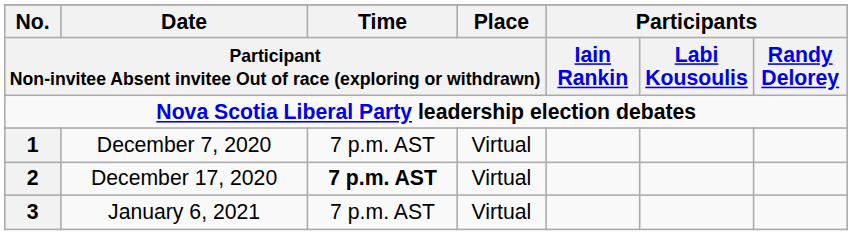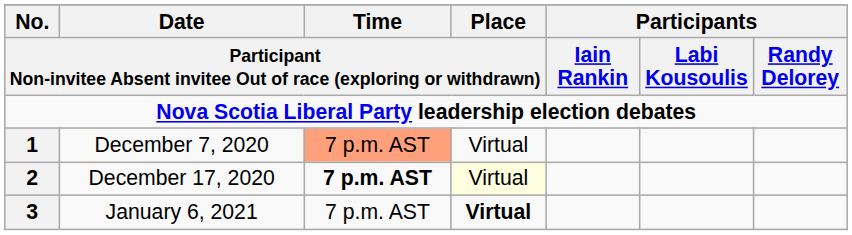(383, 145) no background -> (377, 145) lightsalmon background
(501, 178) no background -> (498, 178) lightyellow background
(501, 212) normal -> (498, 212) bold
